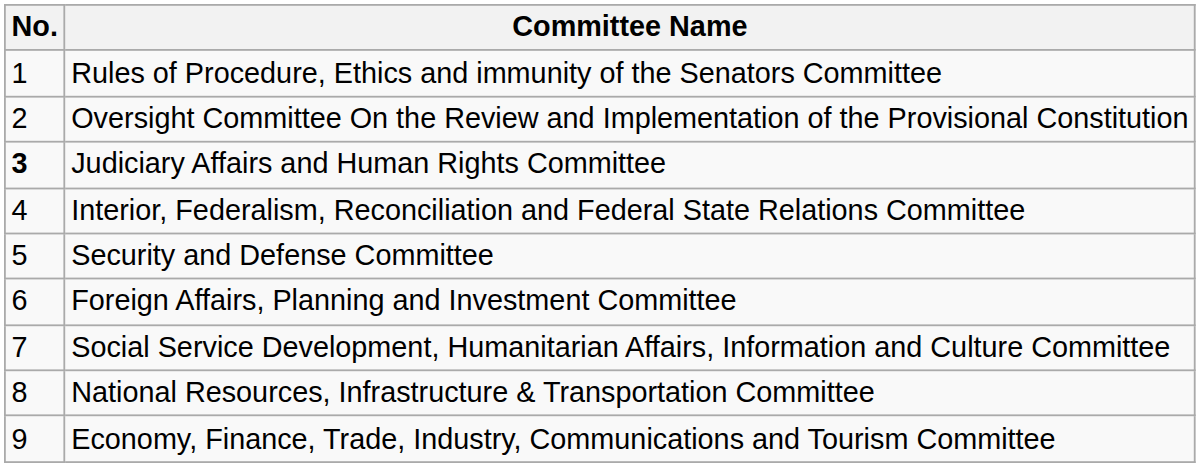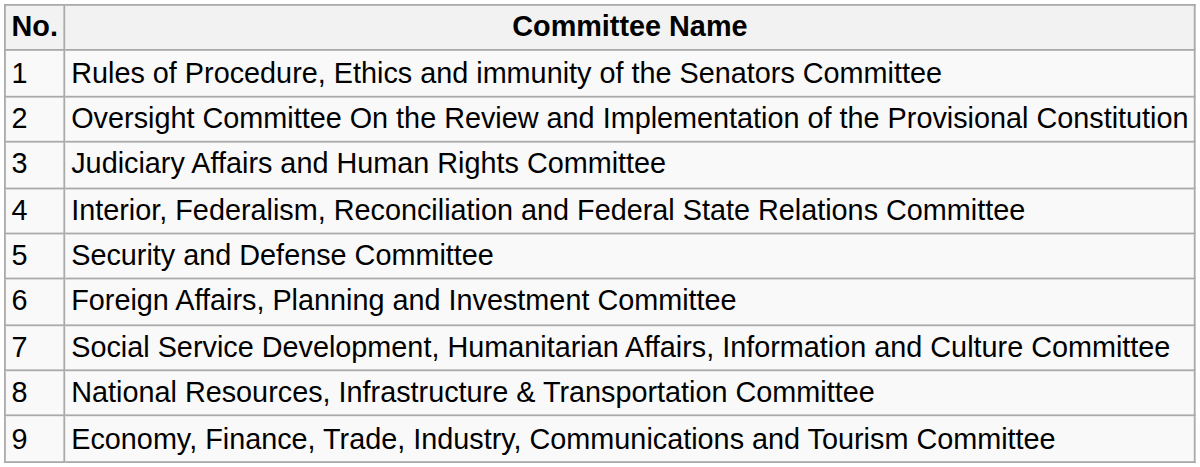(20, 164) bold -> (20, 164) normal
